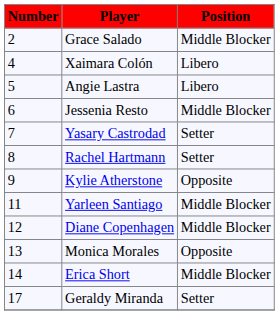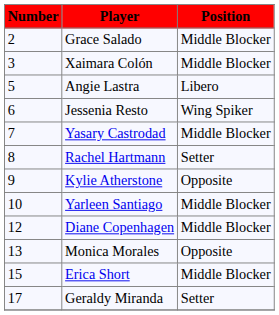(11, 63) 4 -> (11, 63) 3
(200, 63) Libero -> (226, 63) Middle Blocker
(226, 110) Middle Blocker -> (217, 110) Wing Spiker
(197, 133) Setter -> (226, 133) Middle Blocker
(15, 204) 11 -> (15, 204) 10
(15, 274) 14 -> (15, 274) 15
